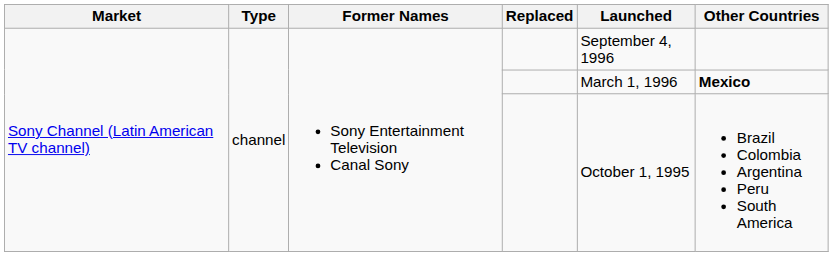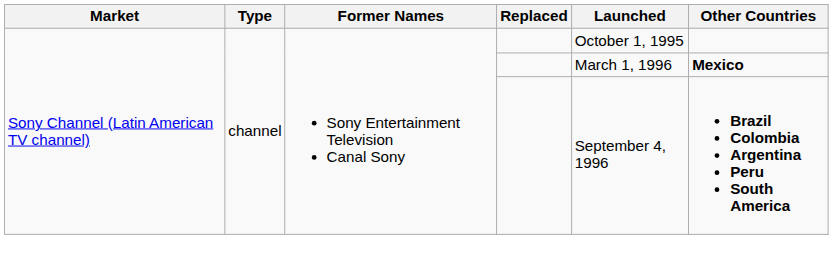(626, 49) September 4, 1996 -> (629, 40) October 1, 1995
(635, 172) October 1, 1995 -> (620, 155) September 4, 1996
(762, 181) normal -> (758, 164) bold
